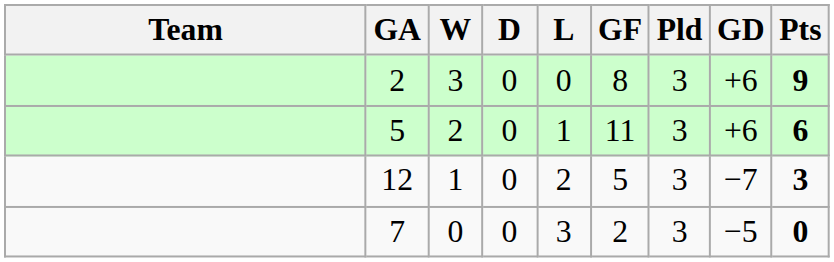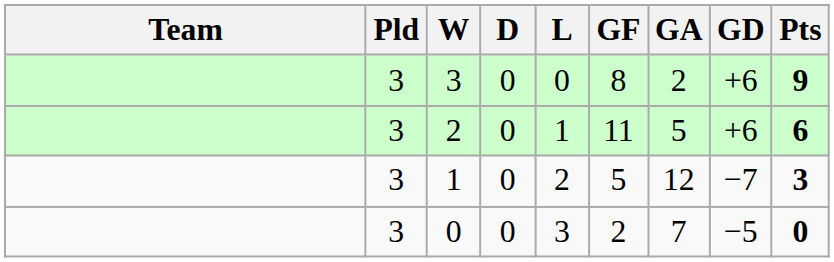columns swapped: (680, 29) <-> (397, 29)
